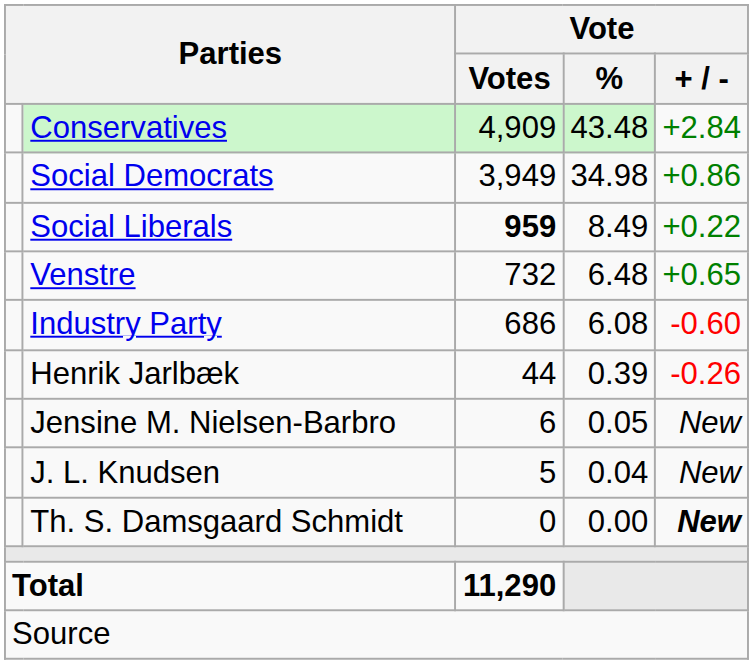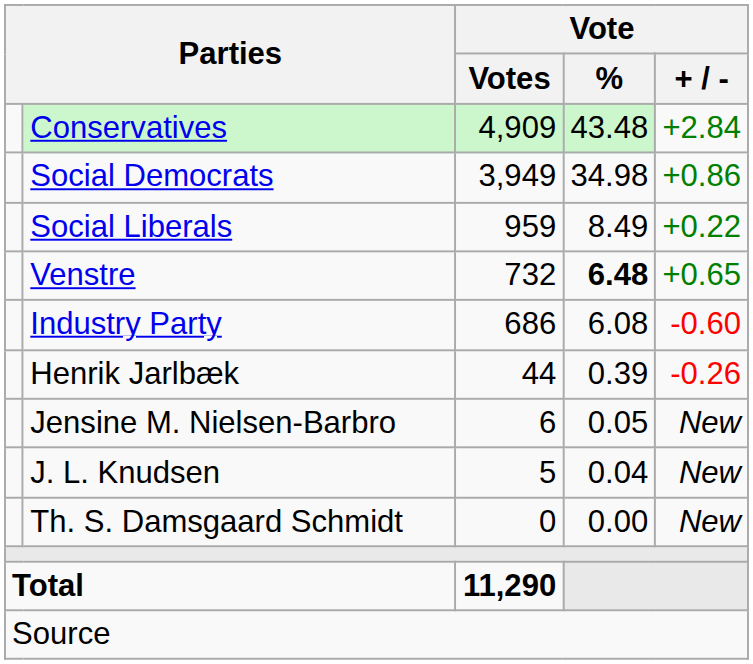(530, 226) bold -> (530, 226) normal
(618, 275) normal -> (618, 275) bold
(709, 521) bold -> (710, 521) normal
